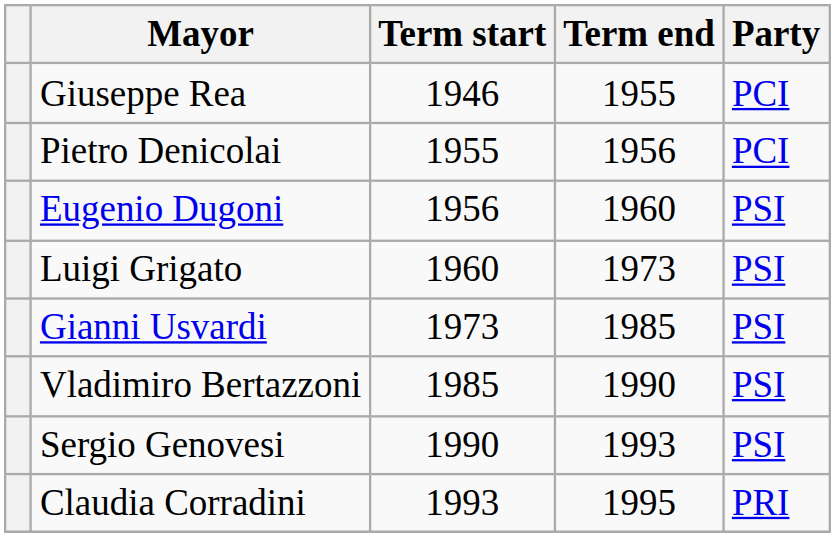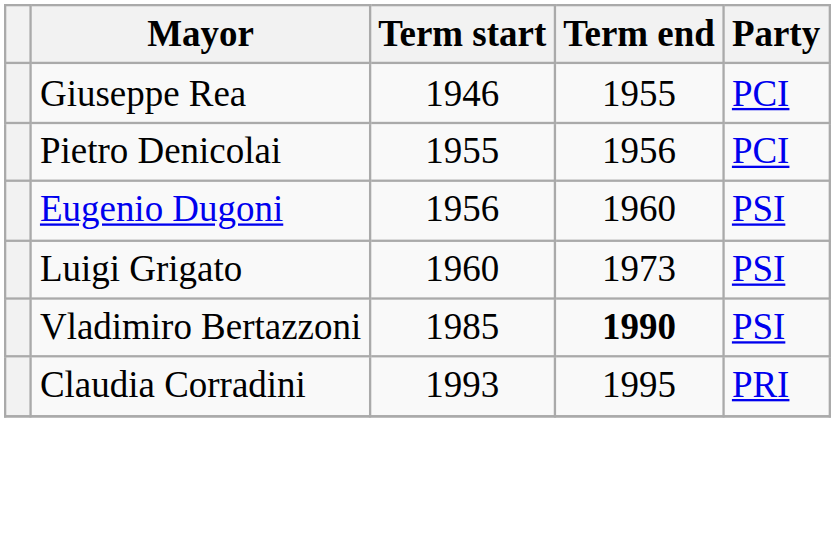- row: (153, 326)
(639, 385) normal -> (639, 326) bold
- row: (162, 444)
